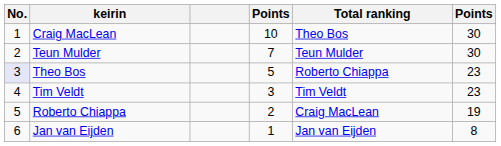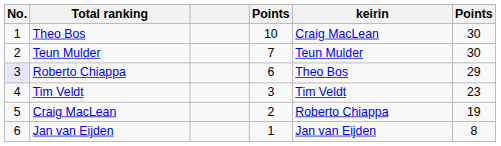columns swapped: (110, 14) <-> (372, 14)
(271, 72) 5 -> (271, 72) 6
(474, 72) 23 -> (474, 72) 29
